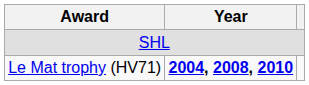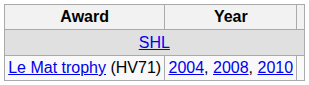(231, 67) bold -> (231, 67) normal
